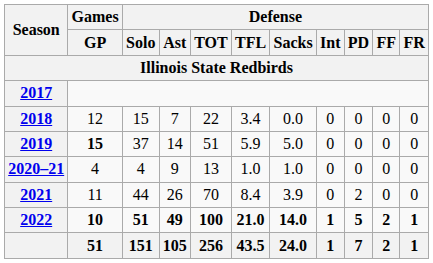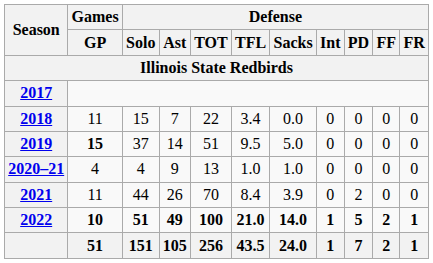(95, 118) 12 -> (95, 118) 11
(251, 144) 5.9 -> (251, 144) 9.5
